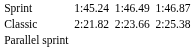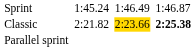(132, 24) no background -> (132, 24) gold background
(173, 24) normal -> (173, 24) bold
